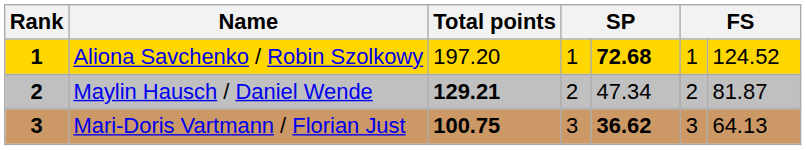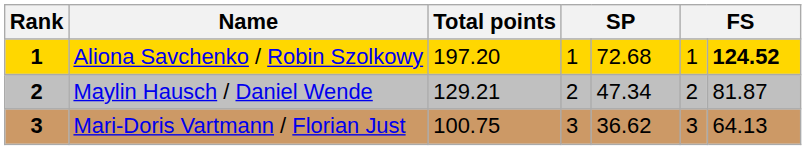(624, 56) bold -> (624, 56) normal
(746, 56) normal -> (746, 56) bold
(467, 91) bold -> (467, 91) normal
(467, 126) bold -> (467, 126) normal
(624, 126) bold -> (624, 126) normal
